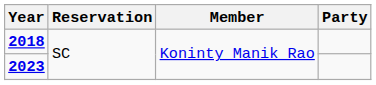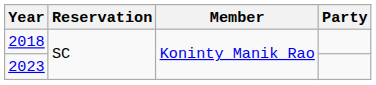(26, 42) bold -> (26, 42) normal
(26, 67) bold -> (26, 67) normal
